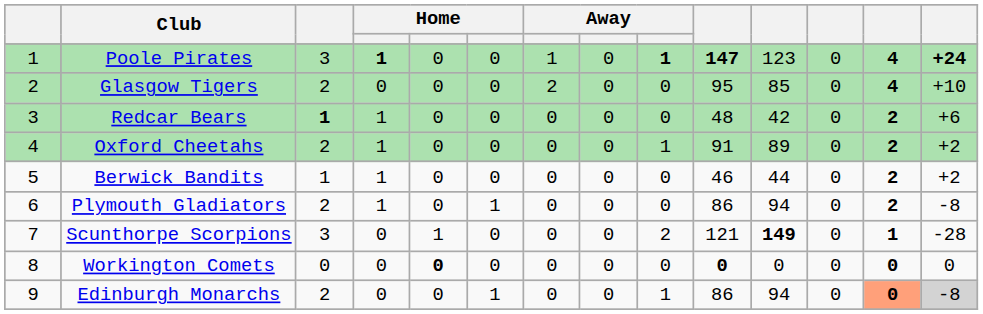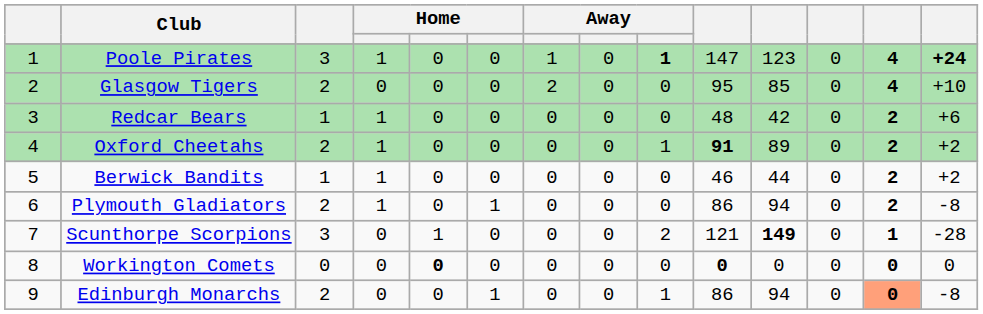(381, 58) bold -> (381, 58) normal
(722, 58) bold -> (722, 58) normal
(325, 118) bold -> (325, 118) normal
(722, 147) normal -> (722, 147) bold
(949, 295) lightgrey background -> (949, 295) no background
